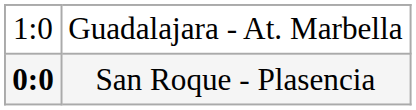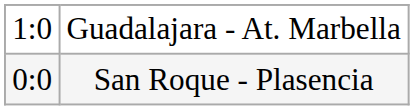(33, 78) bold -> (32, 78) normal
